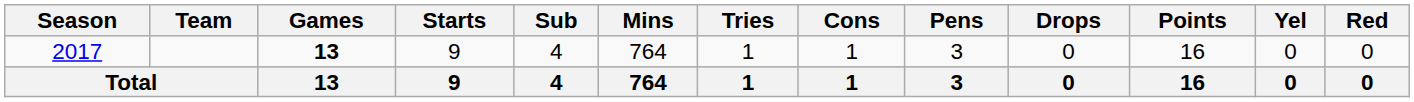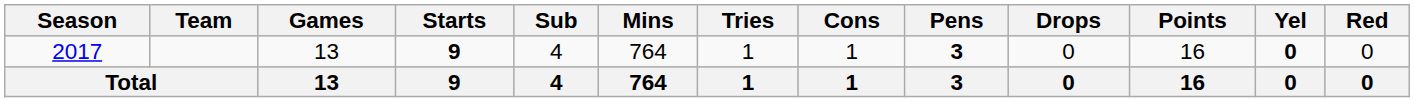(326, 50) bold -> (326, 50) normal
(454, 50) normal -> (454, 50) bold
(957, 50) normal -> (957, 50) bold
(1290, 50) normal -> (1290, 50) bold
